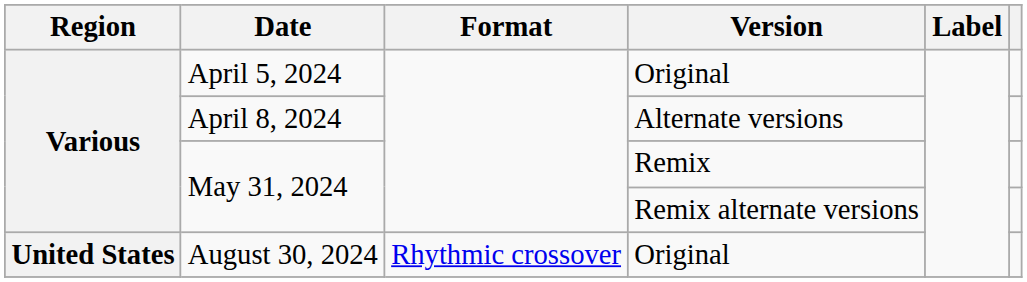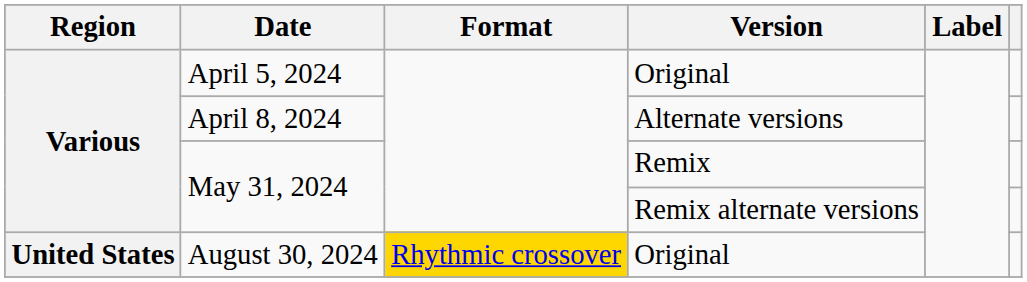(506, 254) no background -> (506, 254) gold background
